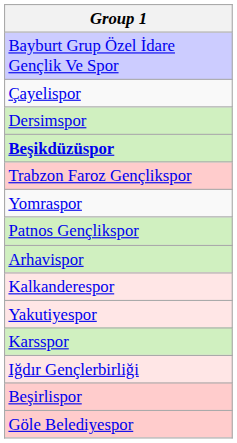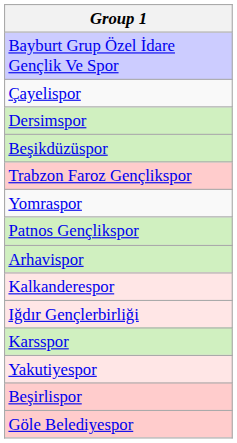(61, 148) bold -> (58, 148) normal
(53, 313) Yakutiyespor -> (74, 313) Iğdır Gençlerbirliği
(74, 369) Iğdır Gençlerbirliği -> (53, 369) Yakutiyespor
